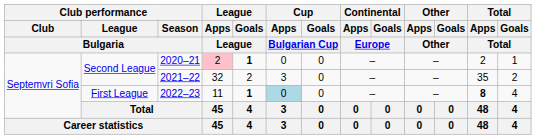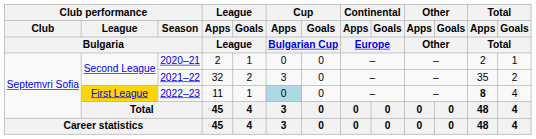(218, 61) pink background -> (218, 61) no background
(249, 61) bold -> (249, 61) normal
(120, 93) no background -> (120, 93) gold background
(249, 93) bold -> (249, 93) normal
